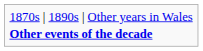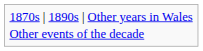(81, 34) bold -> (77, 34) normal
